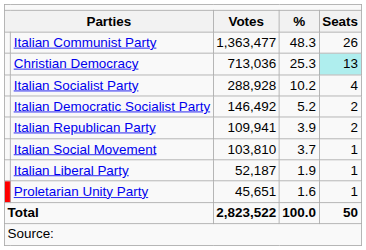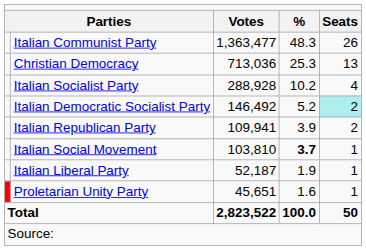(351, 63) paleturquoise background -> (351, 63) no background
(354, 106) no background -> (354, 106) paleturquoise background
(307, 149) normal -> (307, 149) bold
